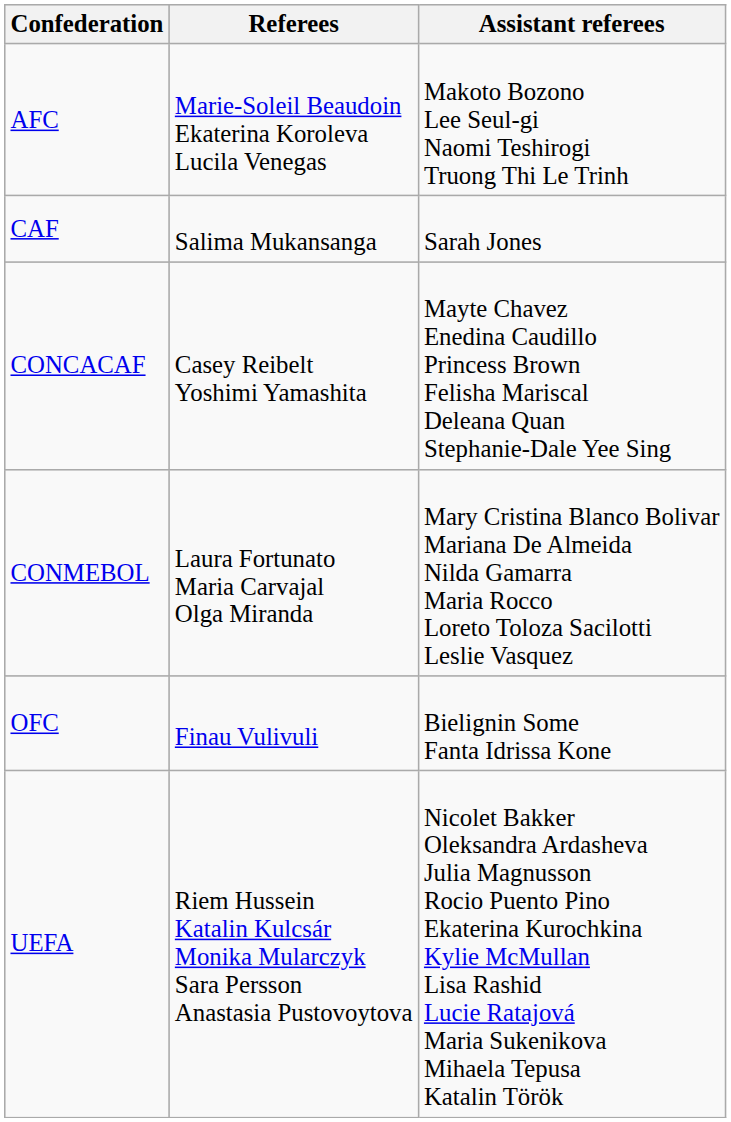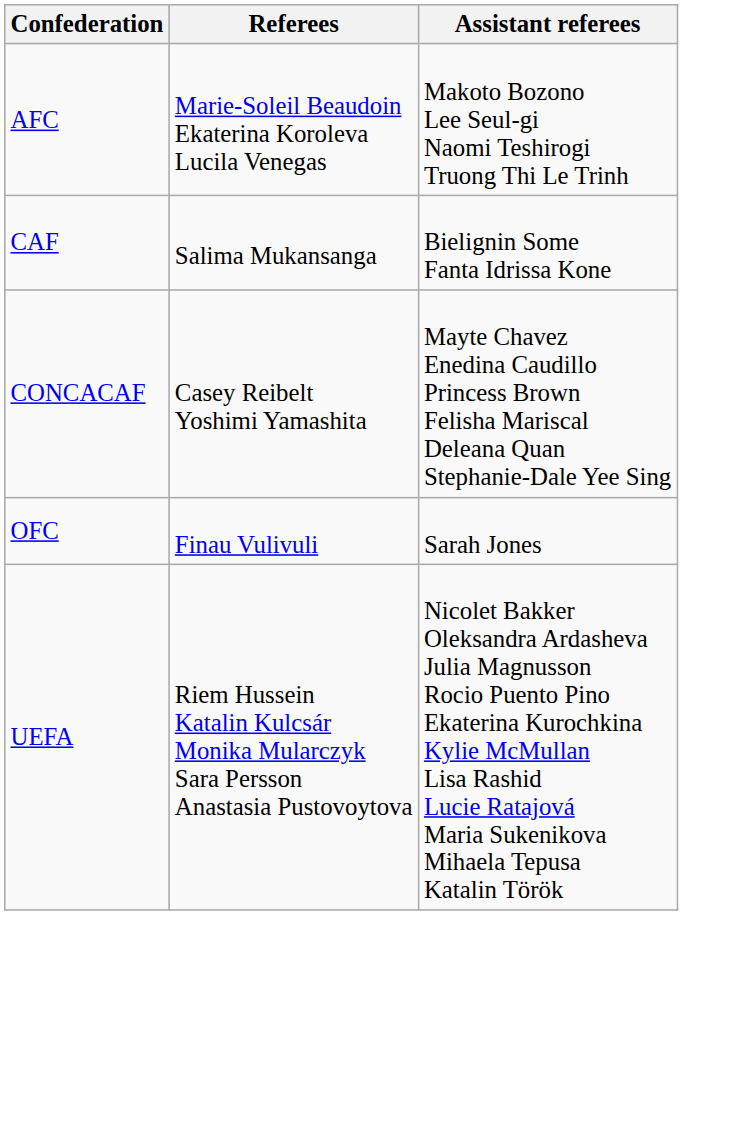(483, 242) Sarah Jones -> (518, 256) Bielignin Some Fanta Idrissa Kone
- row: (80, 572)
(518, 736) Bielignin Some Fanta Idrissa Kone -> (483, 544) Sarah Jones
